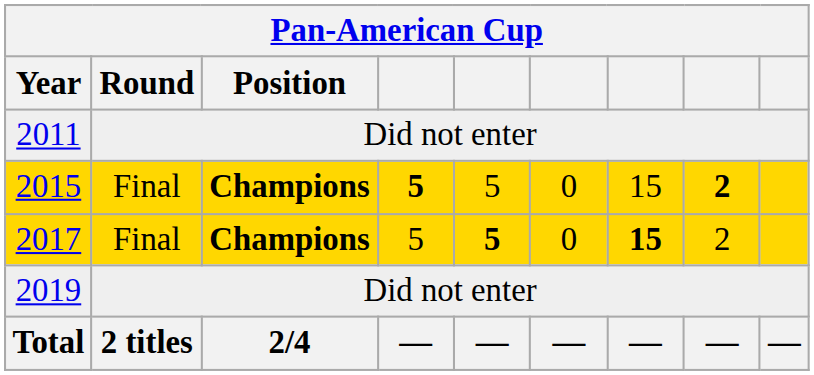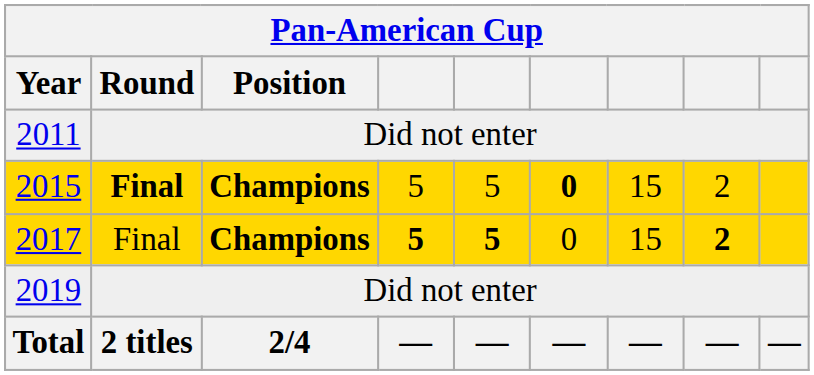(147, 186) normal -> (147, 186) bold
(416, 186) bold -> (416, 186) normal
(569, 186) normal -> (569, 186) bold
(722, 186) bold -> (722, 186) normal
(416, 238) normal -> (416, 238) bold
(645, 238) bold -> (645, 238) normal
(722, 238) normal -> (722, 238) bold
